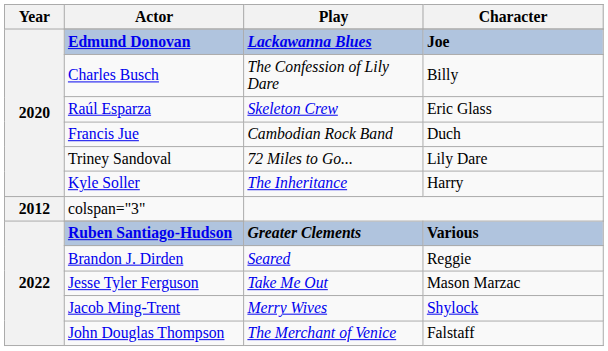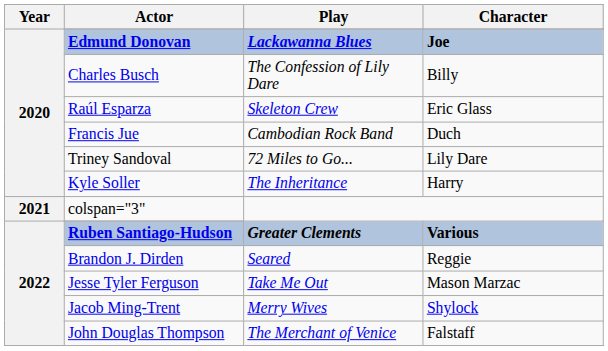(34, 208) 2012 -> (34, 208) 2021
